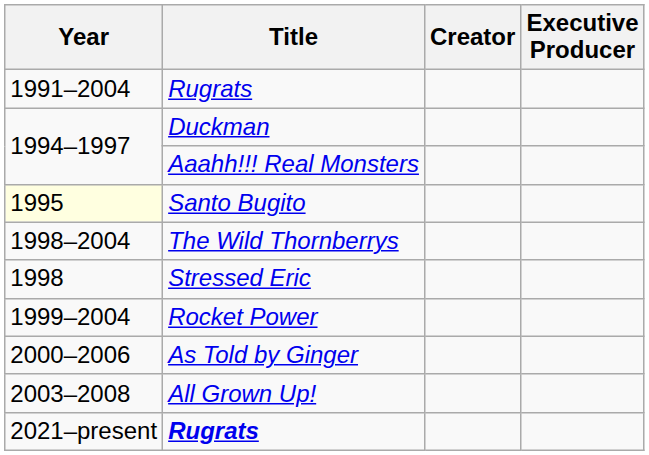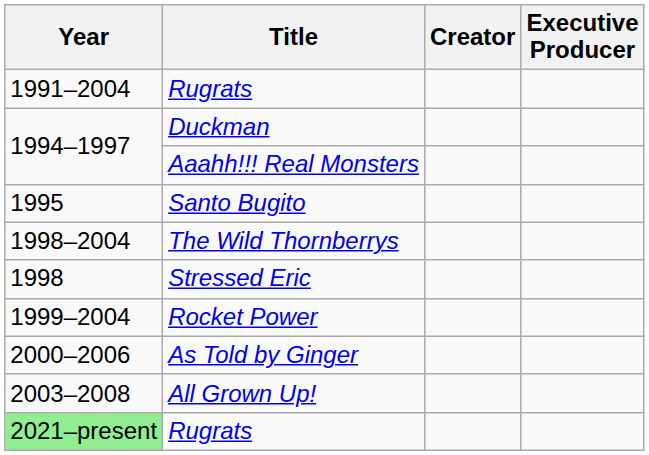(37, 202) lightyellow background -> (37, 202) no background
(84, 431) no background -> (84, 431) lightgreen background
(213, 431) bold -> (210, 431) normal
